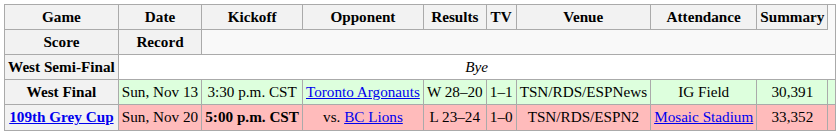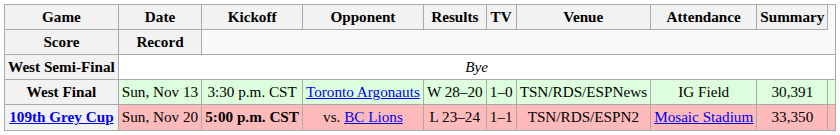(501, 92) 1–1 -> (501, 92) 1–0
(501, 117) 1–0 -> (501, 117) 1–1
(792, 117) 33,352 -> (792, 117) 33,350
